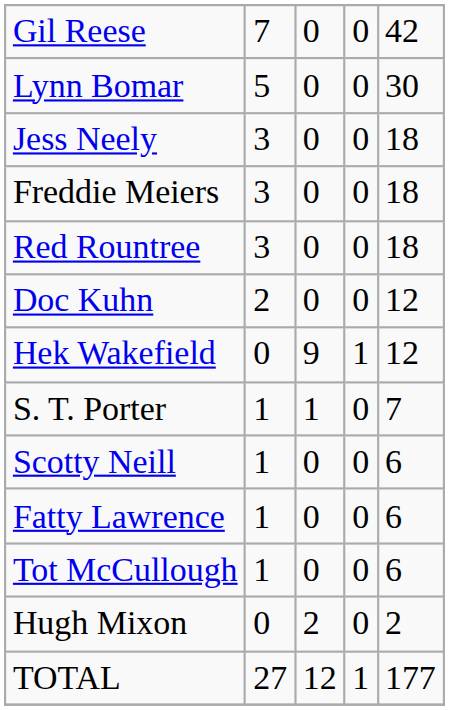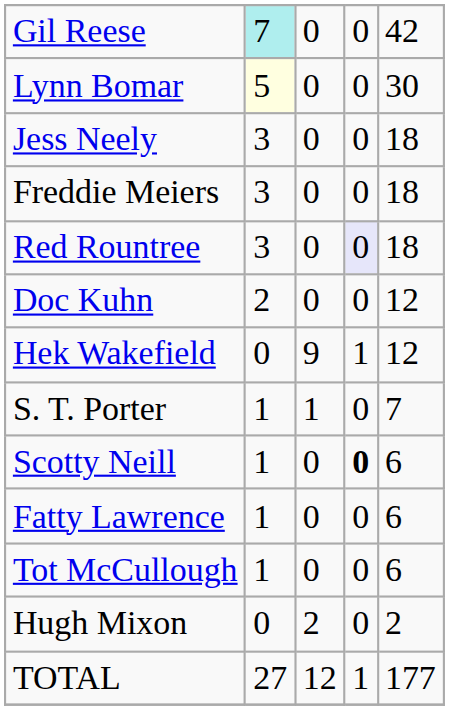(262, 31) no background -> (262, 31) paleturquoise background
(262, 85) no background -> (262, 85) lightyellow background
(361, 246) no background -> (361, 246) lavender background
(361, 461) normal -> (361, 461) bold
